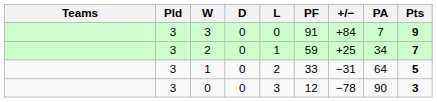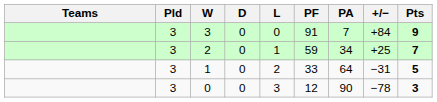columns swapped: (381, 13) <-> (346, 13)
